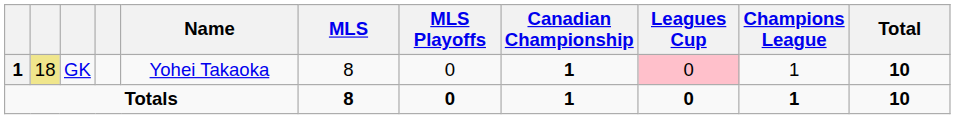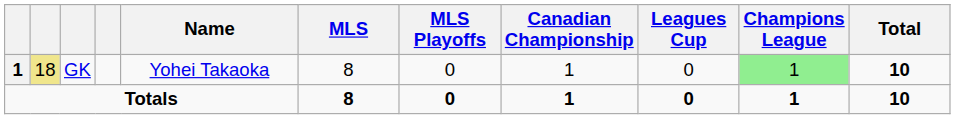(569, 69) bold -> (569, 69) normal
(689, 69) pink background -> (689, 69) no background
(794, 69) no background -> (794, 69) lightgreen background
